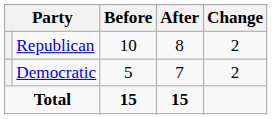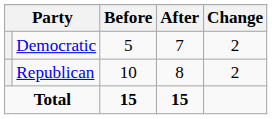rows swapped: (55, 45) <-> (56, 72)
